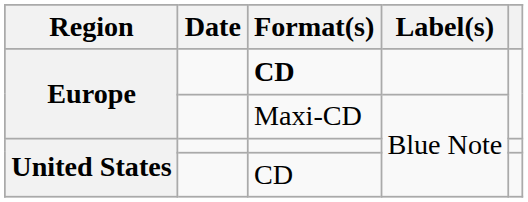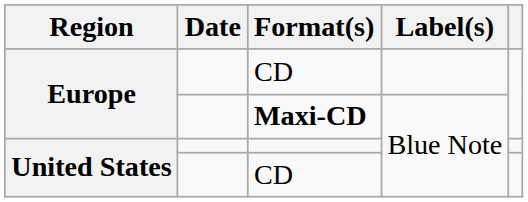(274, 71) bold -> (274, 71) normal
(308, 116) normal -> (310, 116) bold
